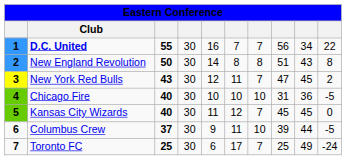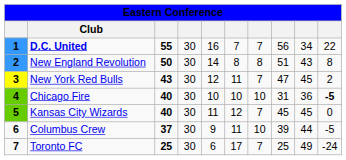(330, 96) normal -> (330, 96) bold
